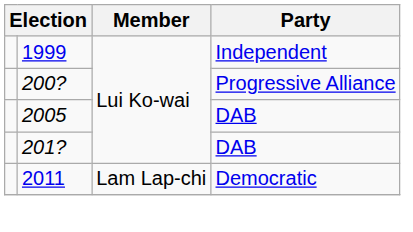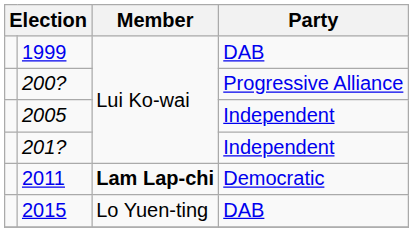(271, 52) Independent -> (244, 52) DAB
(236, 115) DAB -> (279, 115) Independent
(236, 147) DAB -> (279, 147) Independent
(151, 178) normal -> (155, 178) bold
+ row: (44, 210)
